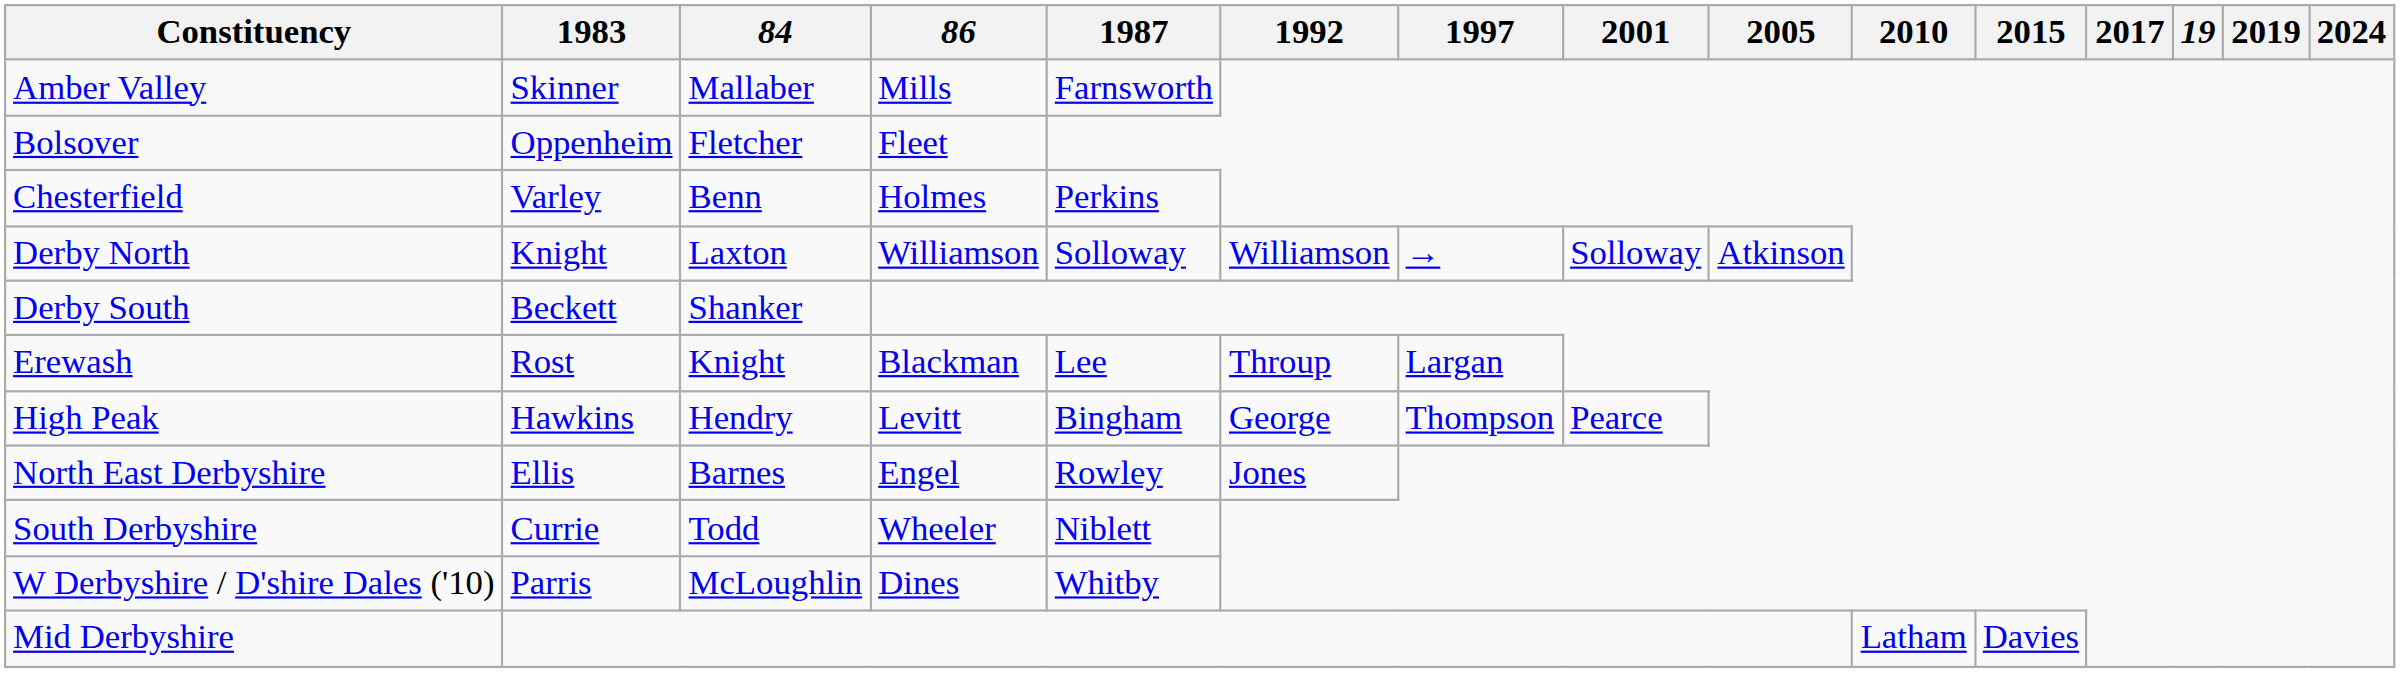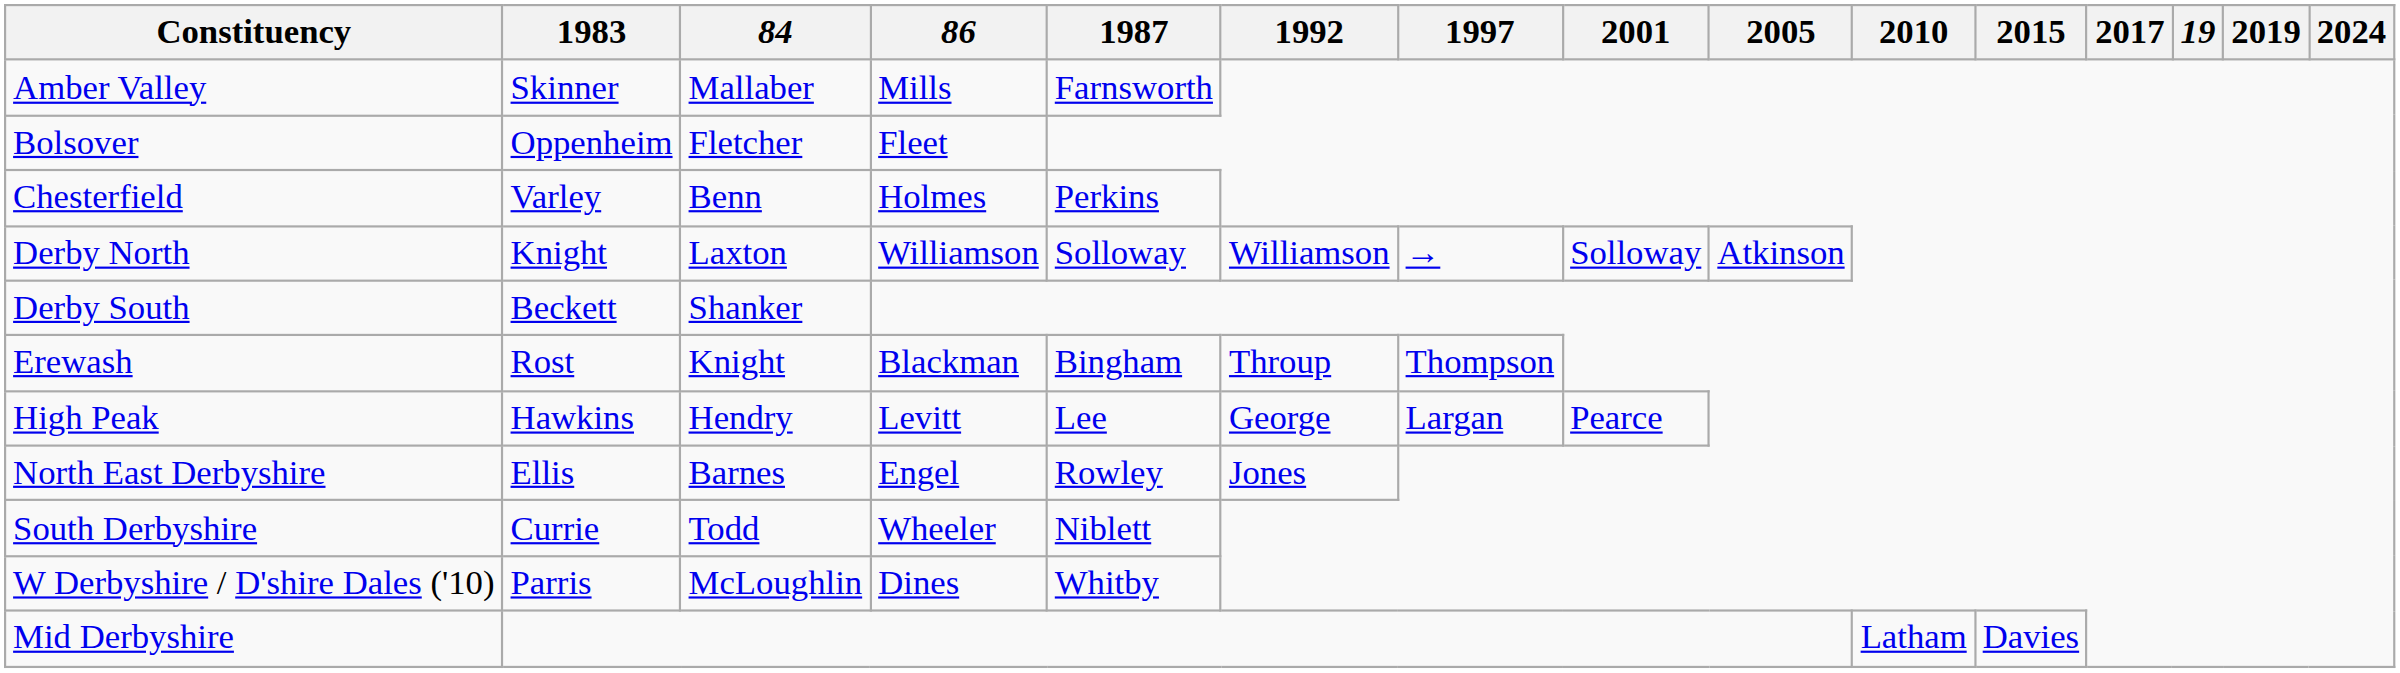(1081, 362) Lee -> (1118, 362) Bingham
(1454, 362) Largan -> (1480, 362) Thompson
(1118, 417) Bingham -> (1081, 417) Lee
(1480, 417) Thompson -> (1454, 417) Largan
